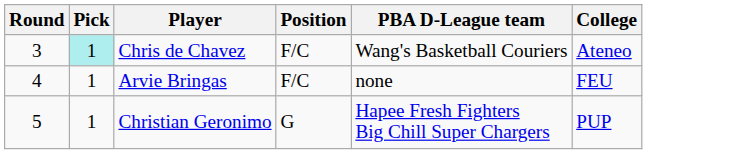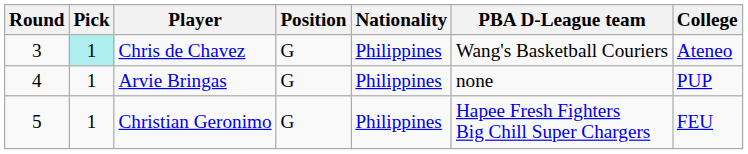+ column: (401, 19)
(295, 50) F/C -> (287, 50) G
(295, 80) F/C -> (287, 80) G
(594, 80) FEU -> (694, 80) PUP
(594, 121) PUP -> (695, 121) FEU
